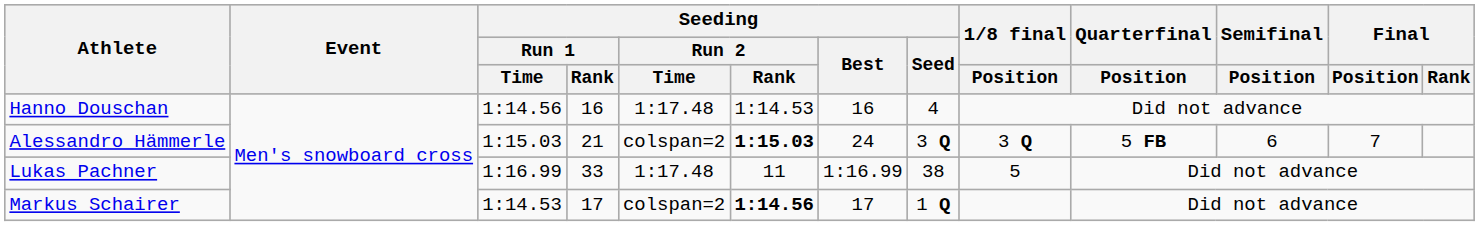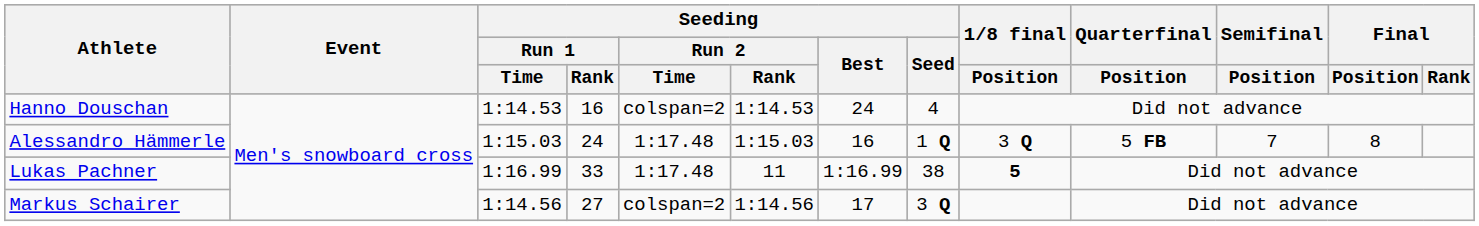(522, 109) 1:14.56 -> (522, 109) 1:14.53
(674, 109) 1:17.48 -> (674, 109) colspan=2
(863, 109) 16 -> (863, 109) 24
(592, 141) 21 -> (592, 141) 24
(674, 141) colspan=2 -> (674, 141) 1:17.48
(774, 141) bold -> (774, 141) normal
(863, 141) 24 -> (863, 141) 16
(933, 141) 3 Q -> (933, 141) 1 Q
(1272, 141) 6 -> (1272, 141) 7
(1375, 141) 7 -> (1375, 141) 8
(1015, 172) normal -> (1015, 172) bold
(522, 204) 1:14.53 -> (522, 204) 1:14.56
(592, 204) 17 -> (592, 204) 27
(774, 204) bold -> (774, 204) normal
(933, 204) 1 Q -> (933, 204) 3 Q
